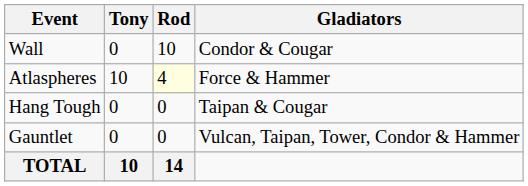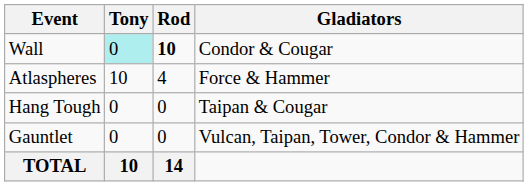(114, 48) no background -> (114, 48) paleturquoise background
(166, 48) normal -> (166, 48) bold
(162, 78) lightyellow background -> (162, 78) no background
